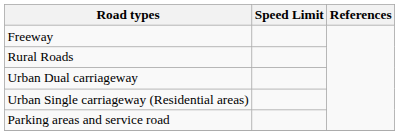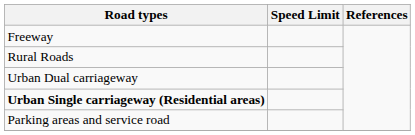(128, 99) normal -> (136, 99) bold
